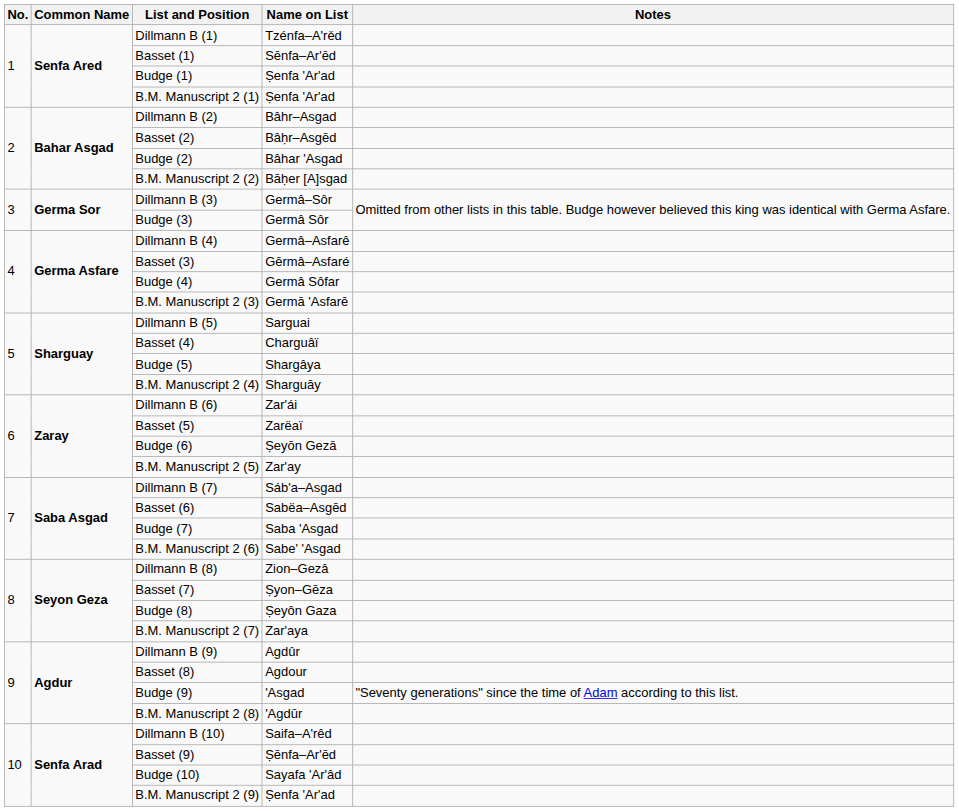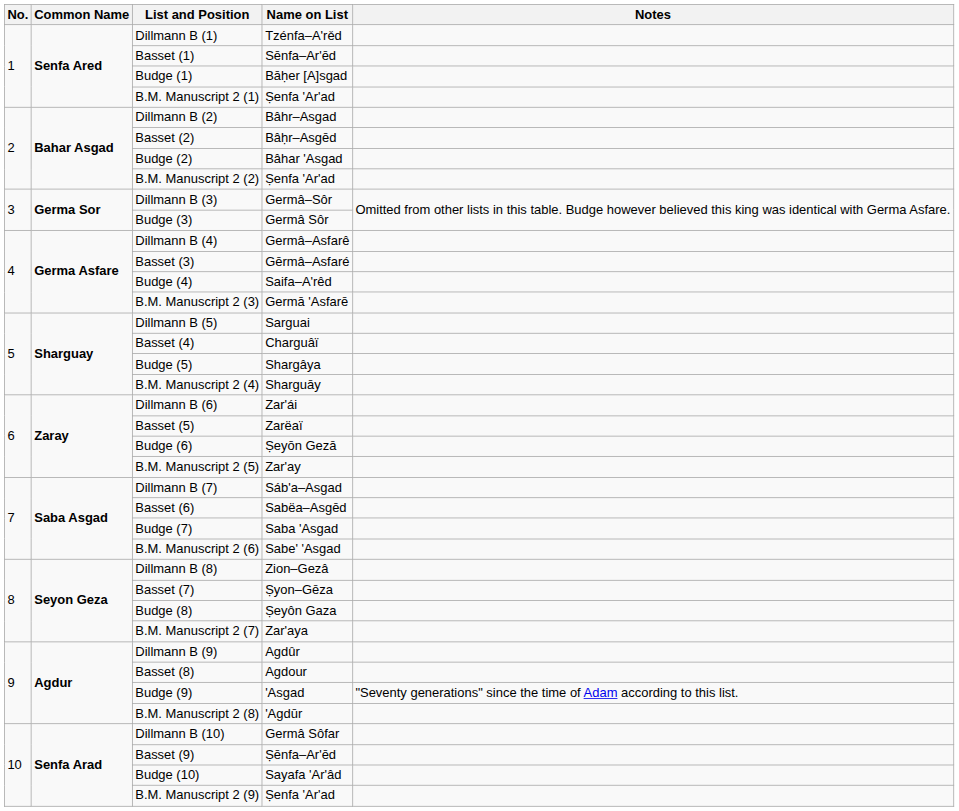(300, 76) Ṣenfa 'Ar'ad -> (306, 76) Bāḥer [A]sgad
(306, 179) Bāḥer [A]sgad -> (300, 179) Ṣenfa 'Ar'ad
(302, 281) Germâ Sôfar -> (298, 281) Saifa–A'rêd
(298, 734) Saifa–A'rêd -> (302, 734) Germâ Sôfar
